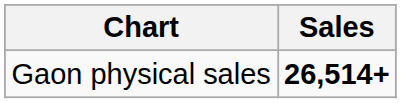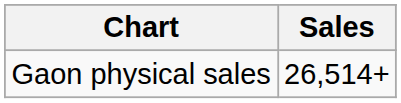(337, 73) bold -> (337, 73) normal
